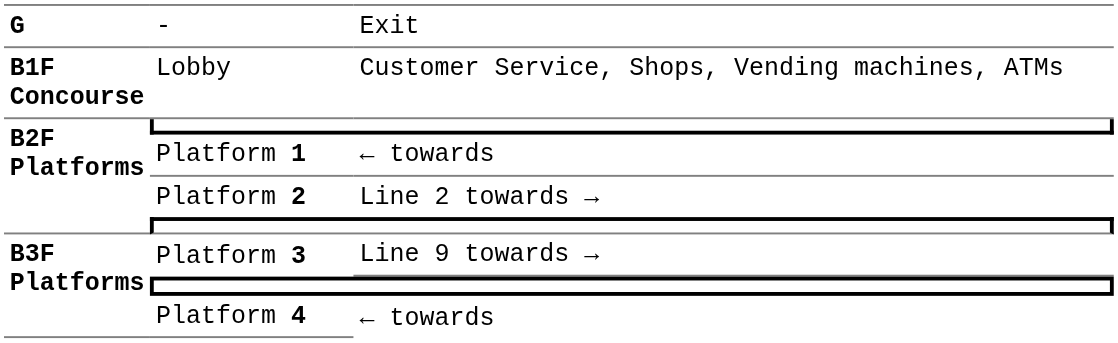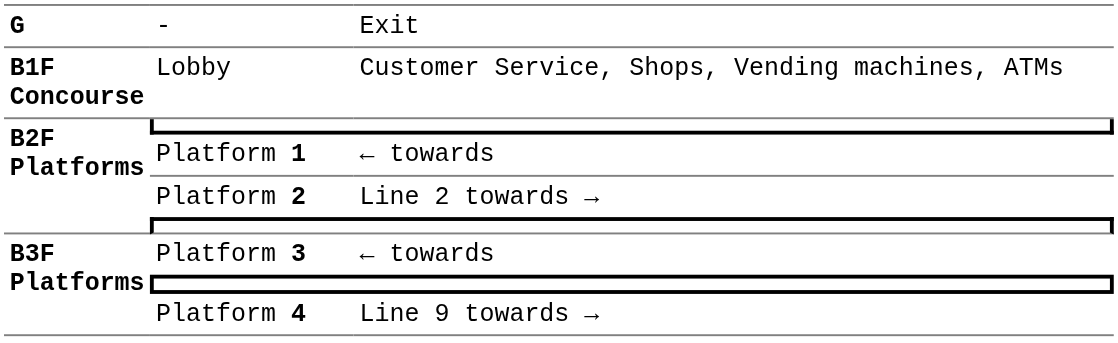(479, 255) Line 9 towards → -> (427, 255) ← towards
(427, 317) ← towards -> (479, 314) Line 9 towards →
